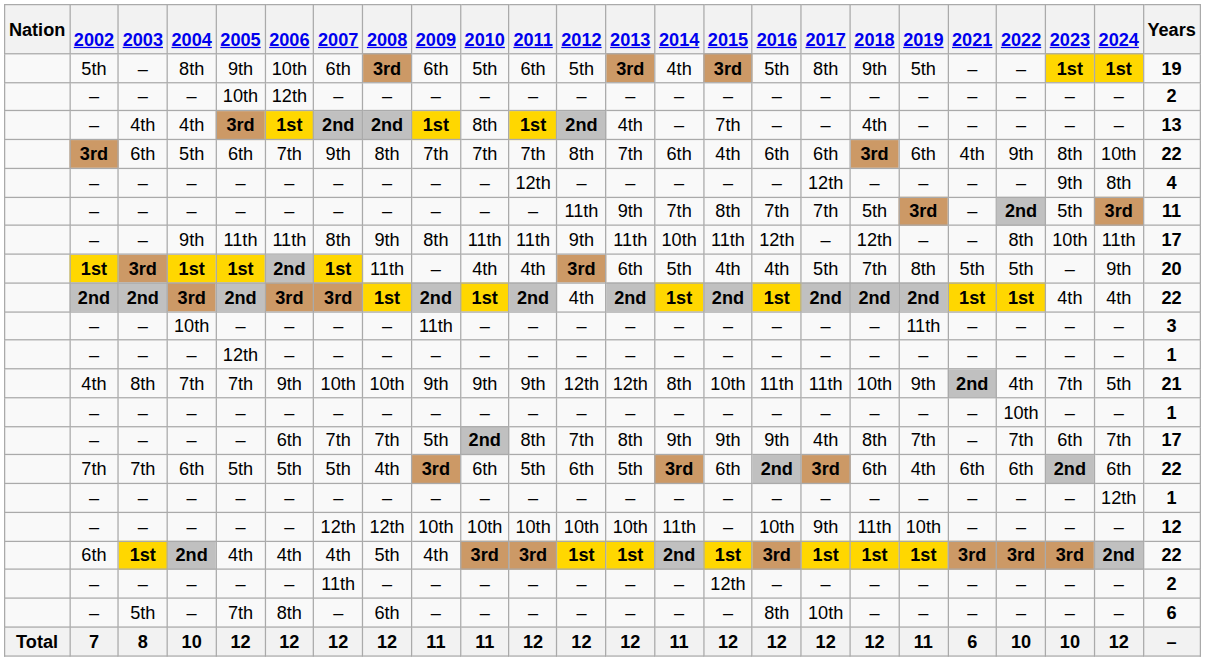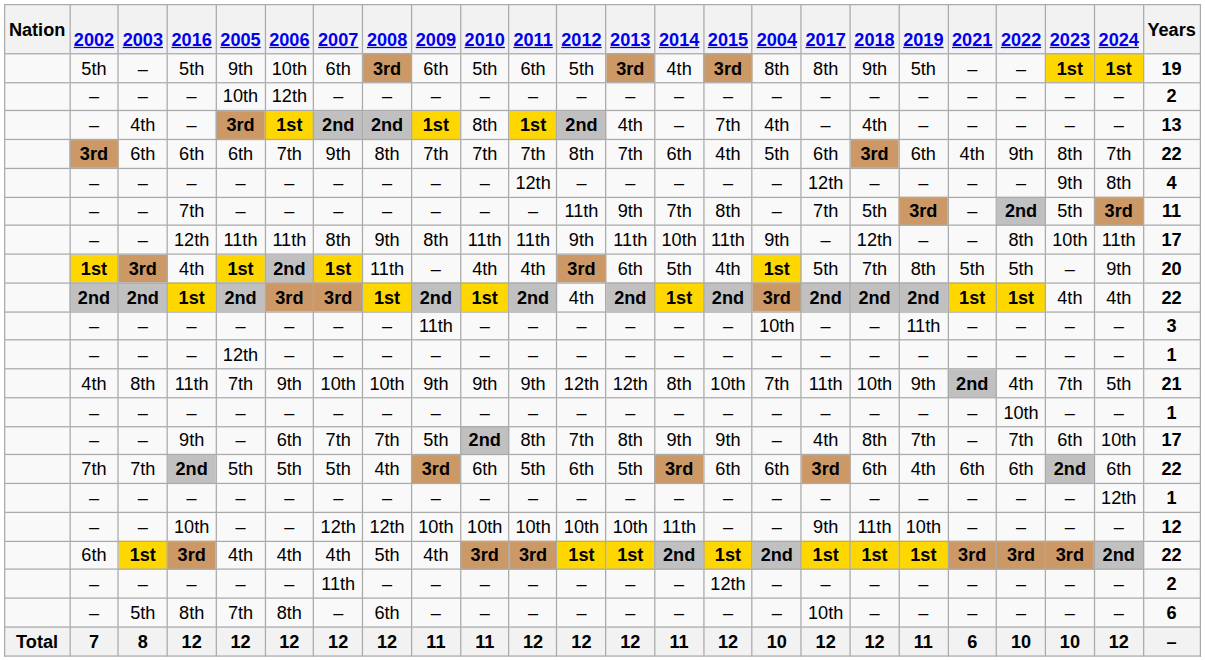columns swapped: (192, 40) <-> (777, 40)
(1119, 154) 10th -> (1119, 154) 7th
(1119, 441) 7th -> (1119, 441) 10th
